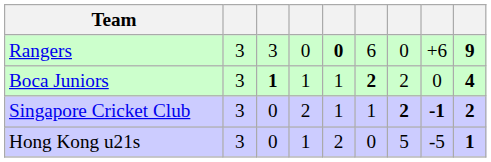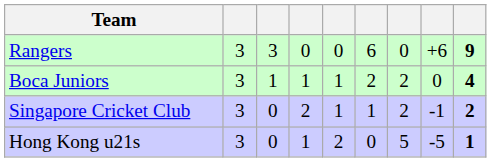(338, 50) bold -> (338, 50) normal
(273, 80) bold -> (273, 80) normal
(371, 80) bold -> (371, 80) normal
(404, 111) bold -> (404, 111) normal
(437, 111) bold -> (437, 111) normal
